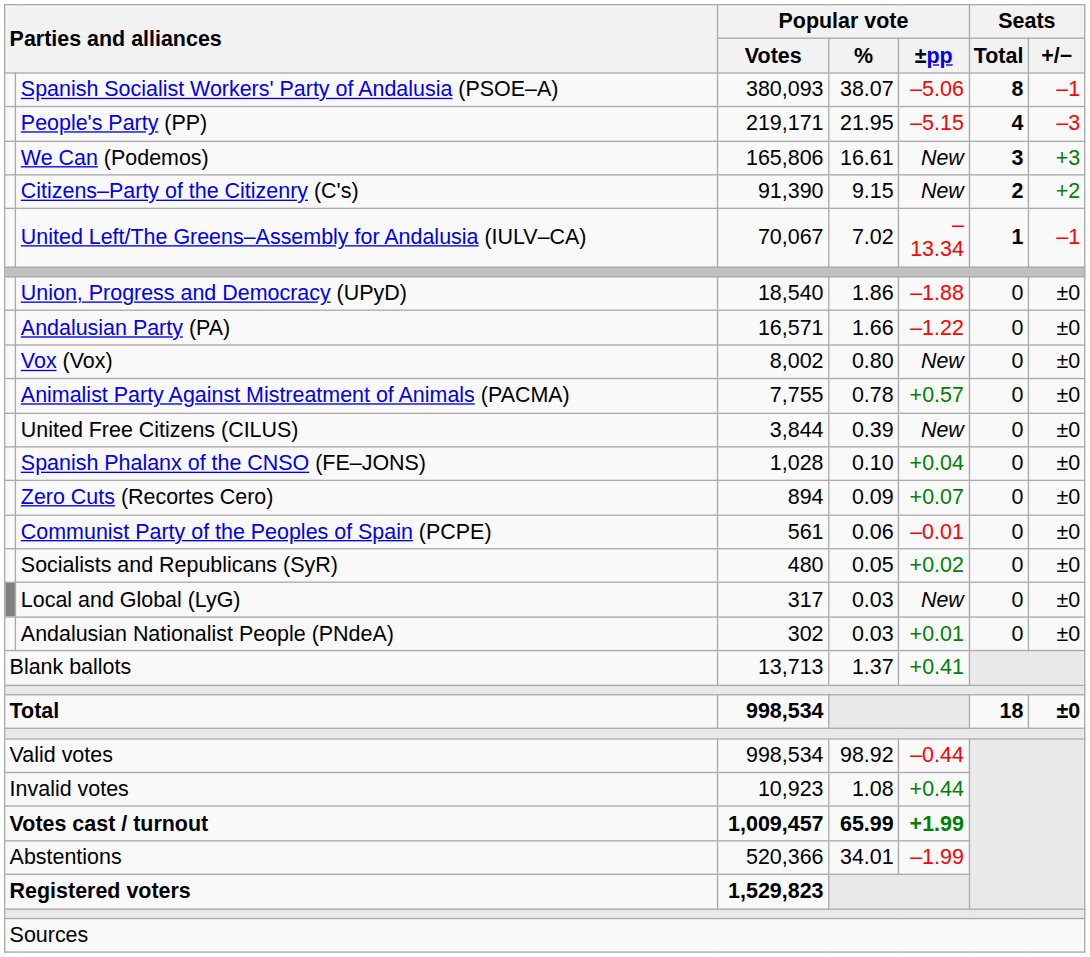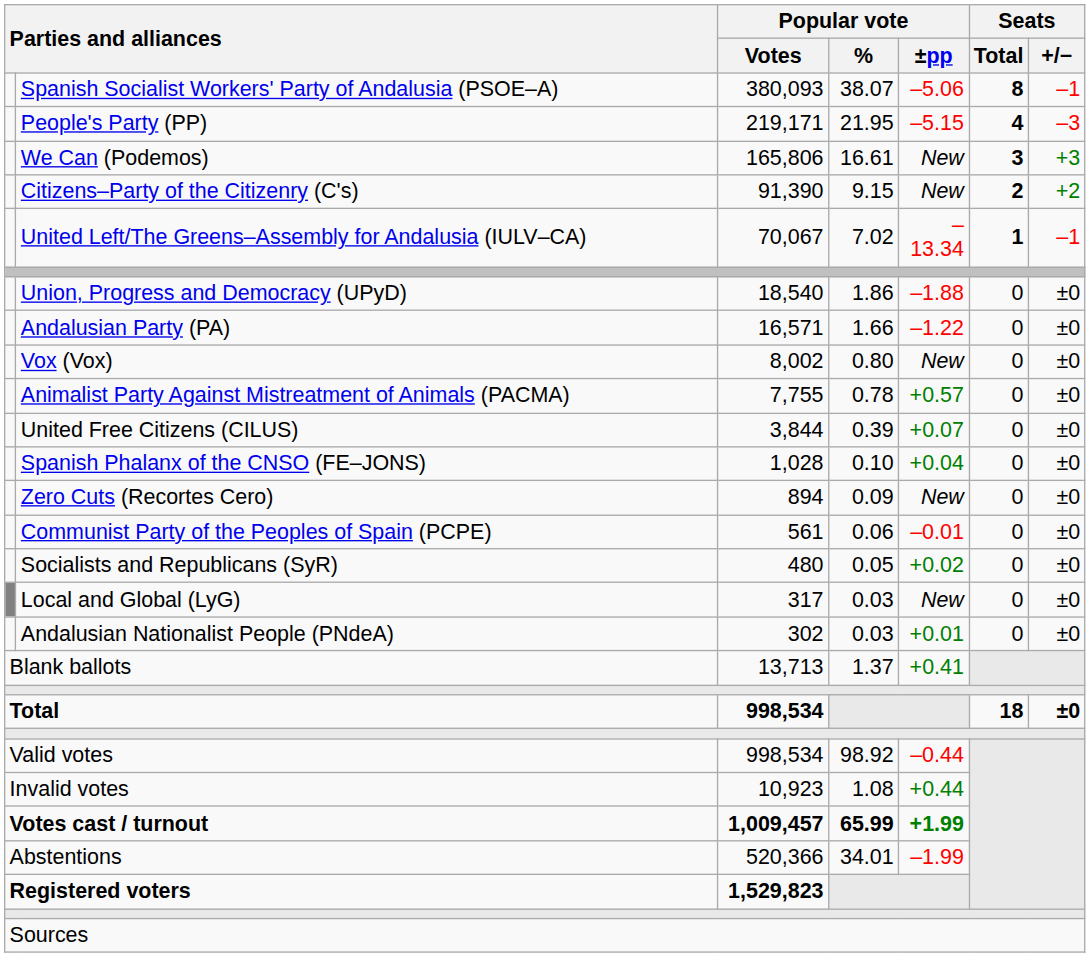(942, 429) New -> (937, 429) +0.07
(937, 497) +0.07 -> (942, 497) New
